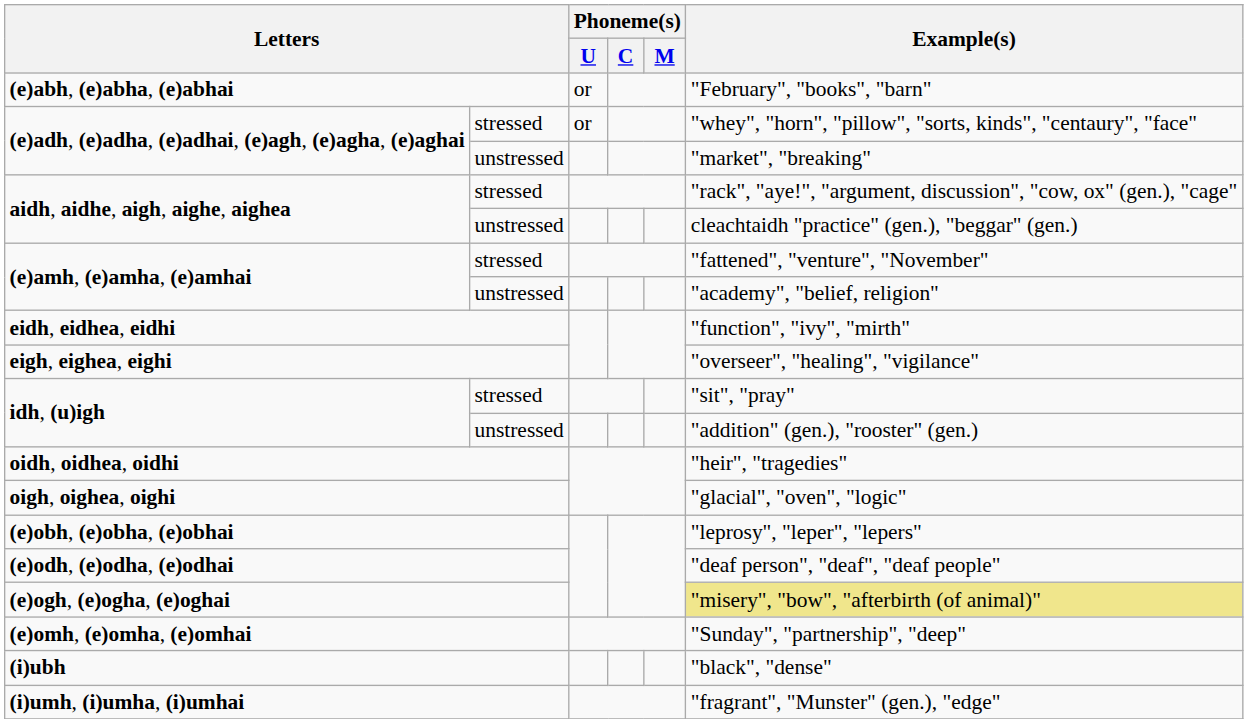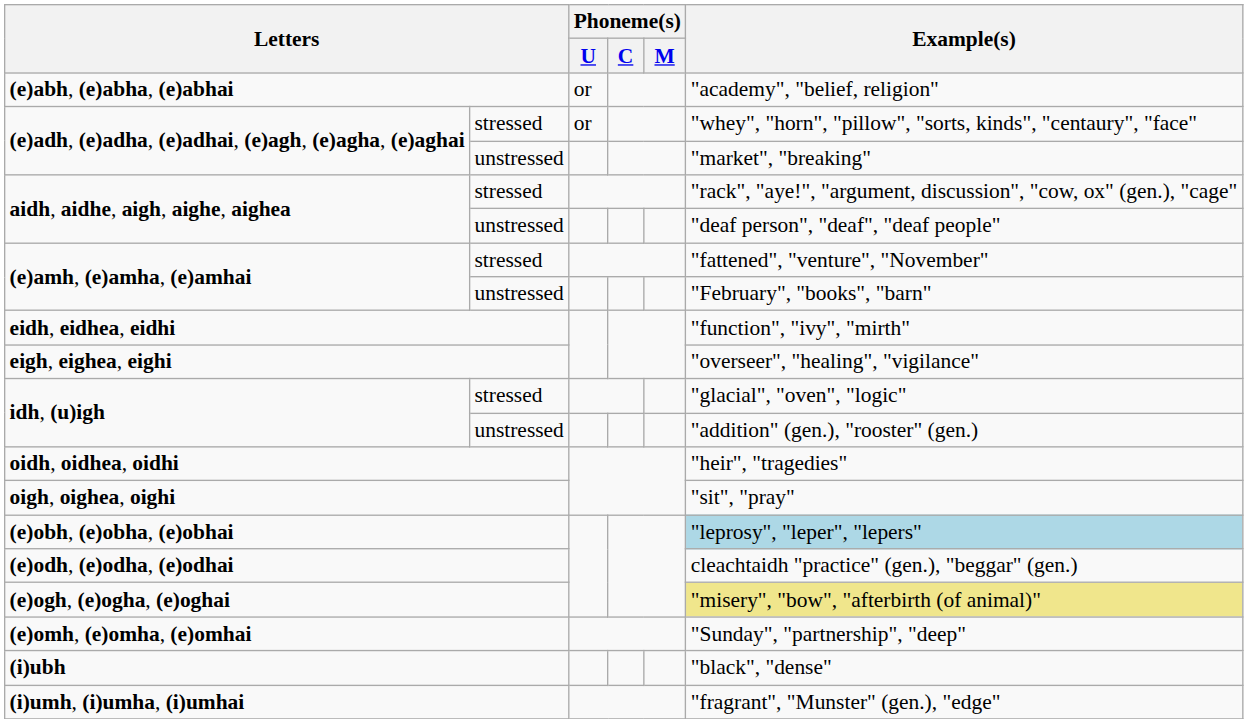(811, 89) "February", "books", "barn" -> (815, 89) "academy", "belief, religion"
(884, 225) cleachtaidh "practice" (gen.), "beggar" (gen.) -> (846, 225) "deaf person", "deaf", "deaf people"
(815, 293) "academy", "belief, religion" -> (811, 293) "February", "books", "barn"
(743, 395) "sit", "pray" -> (799, 395) "glacial", "oven", "logic"
(799, 497) "glacial", "oven", "logic" -> (743, 497) "sit", "pray"
(806, 531) no background -> (806, 531) lightblue background
(846, 565) "deaf person", "deaf", "deaf people" -> (884, 565) cleachtaidh "practice" (gen.), "beggar" (gen.)
